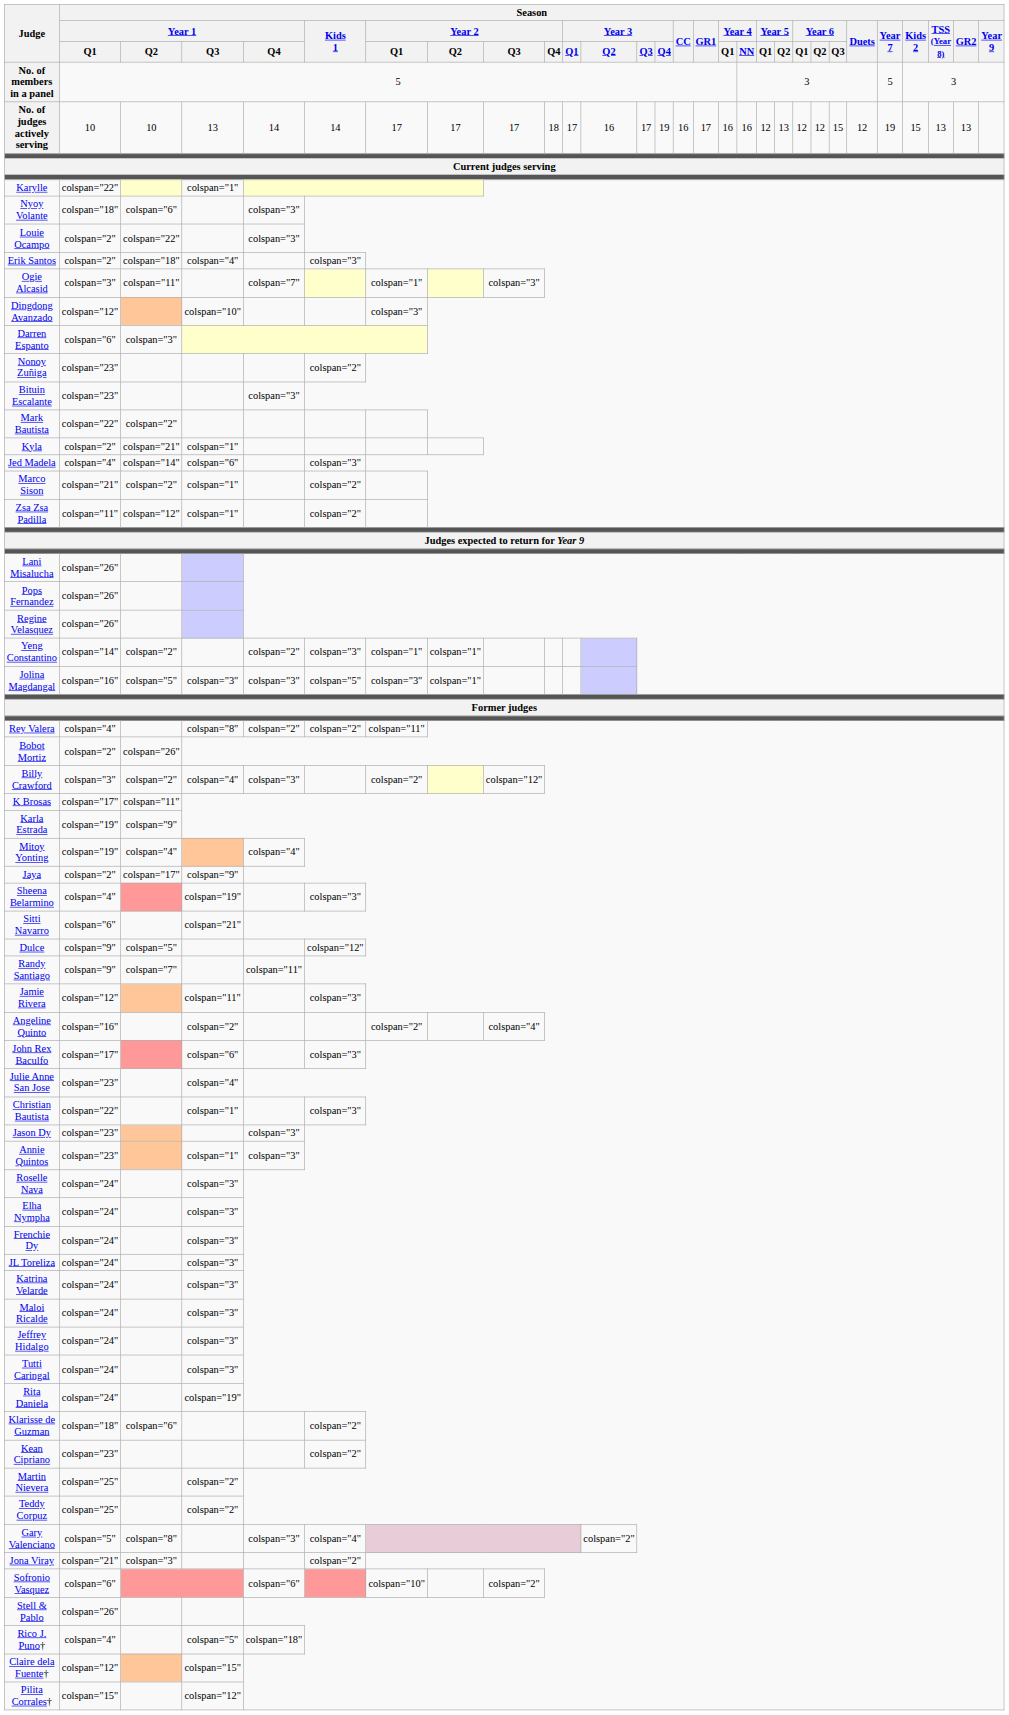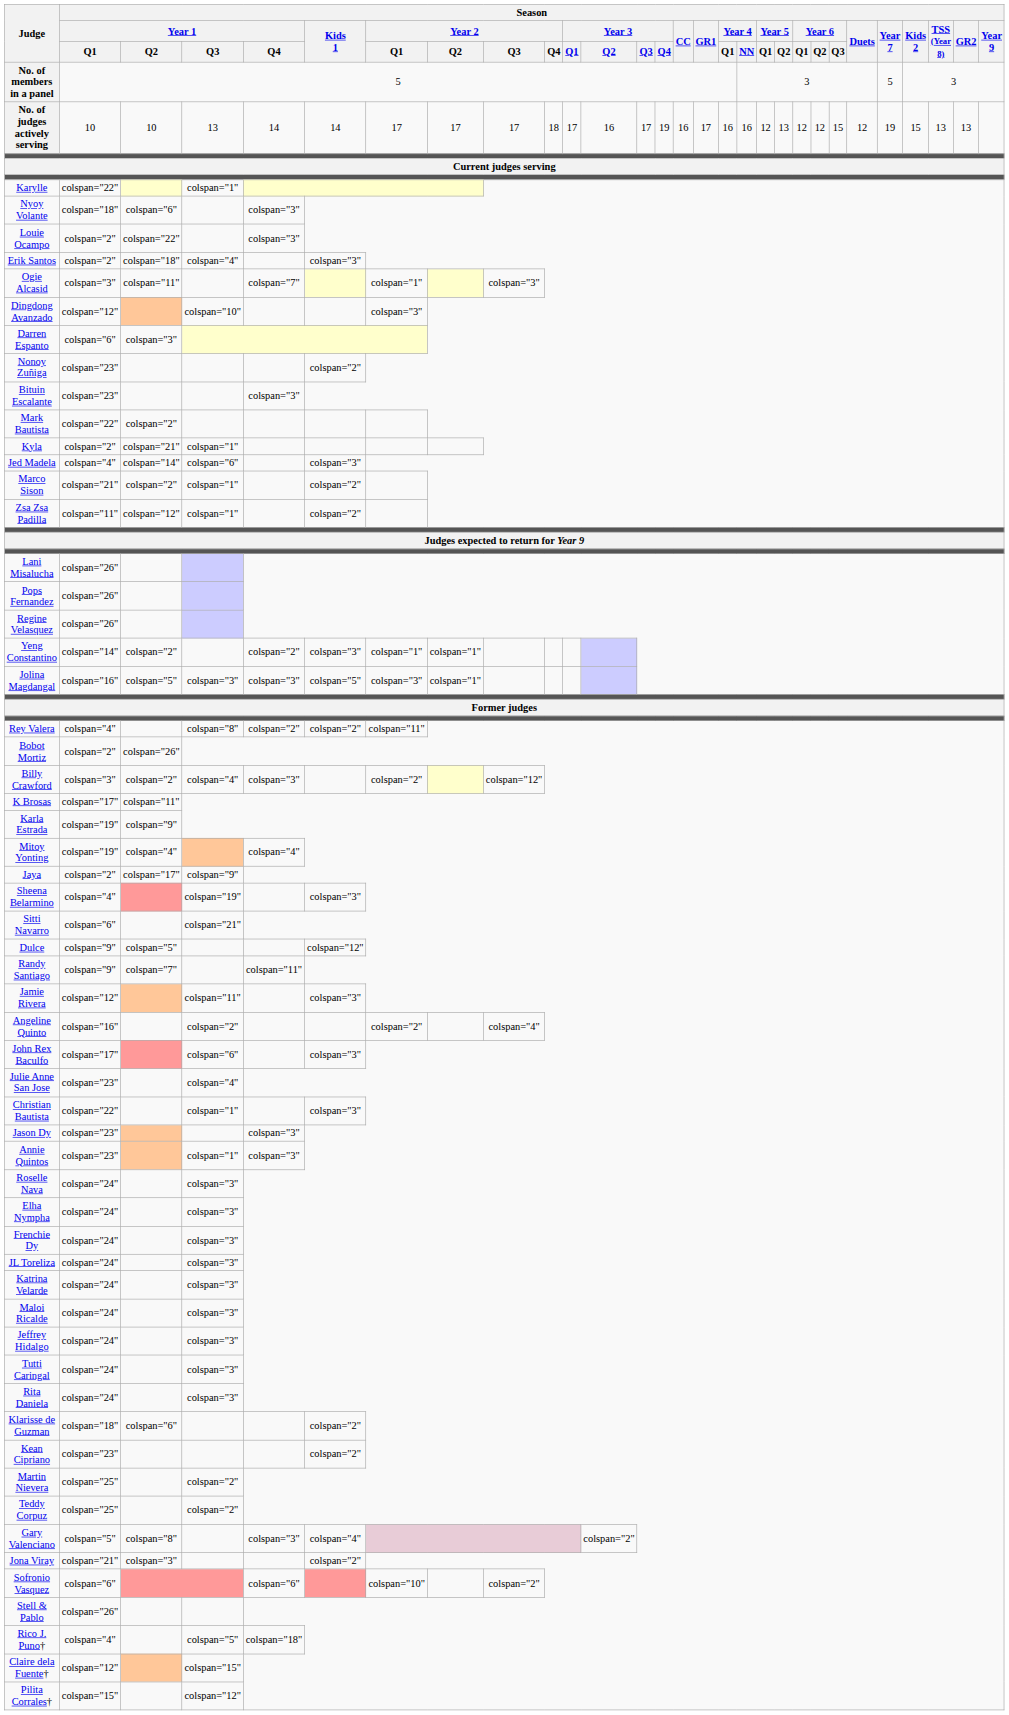(213, 1397) colspan="19" -> (213, 1397) colspan="3"
